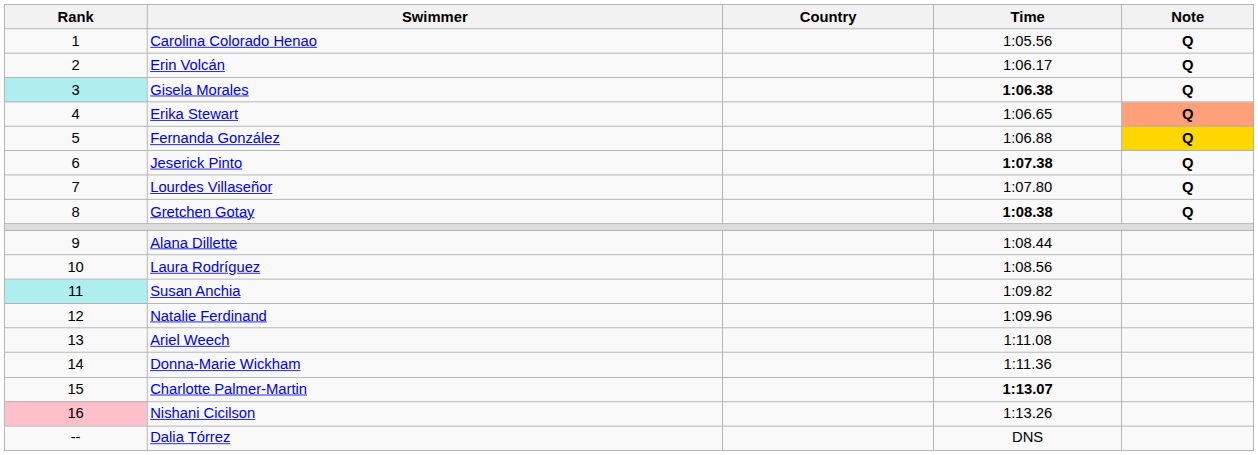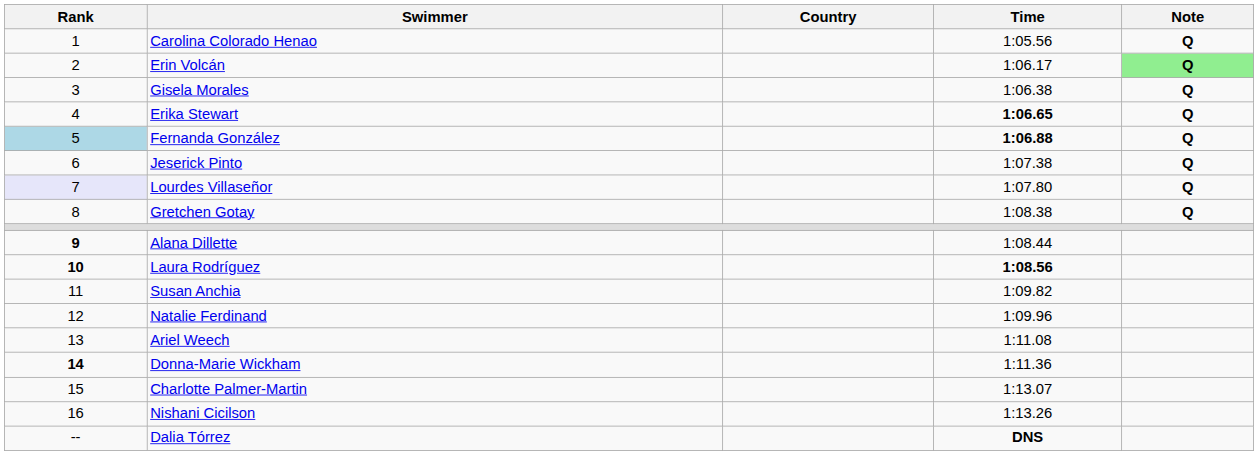(1188, 65) no background -> (1188, 65) lightgreen background
(76, 89) paleturquoise background -> (76, 89) no background
(1028, 89) bold -> (1028, 89) normal
(1028, 113) normal -> (1028, 113) bold
(1188, 113) lightsalmon background -> (1188, 113) no background
(76, 138) no background -> (76, 138) lightblue background
(1028, 138) normal -> (1028, 138) bold
(1188, 138) gold background -> (1188, 138) no background
(1028, 162) bold -> (1028, 162) normal
(76, 186) no background -> (76, 186) lavender background
(1028, 211) bold -> (1028, 211) normal
(76, 242) normal -> (76, 242) bold
(76, 266) normal -> (76, 266) bold
(1028, 266) normal -> (1028, 266) bold
(76, 291) paleturquoise background -> (76, 291) no background
(76, 364) normal -> (76, 364) bold
(1028, 388) bold -> (1028, 388) normal
(76, 413) pink background -> (76, 413) no background
(1028, 437) normal -> (1028, 437) bold
